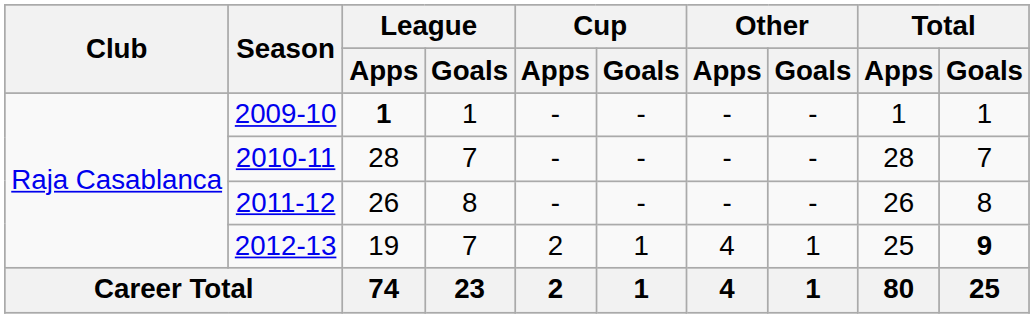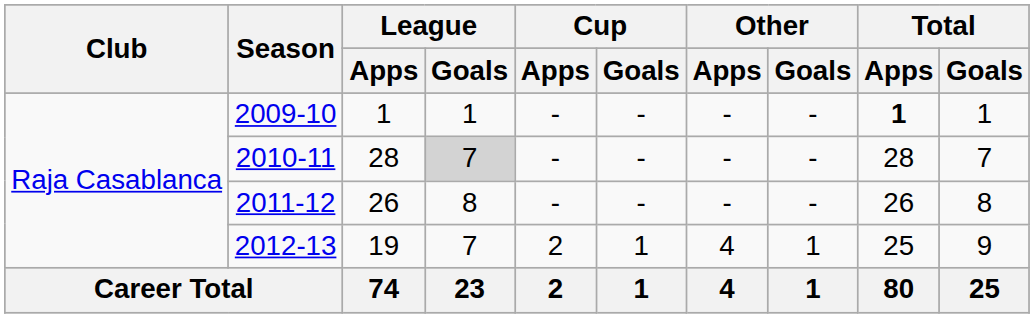(384, 114) bold -> (384, 114) normal
(899, 114) normal -> (899, 114) bold
(470, 158) no background -> (470, 158) lightgrey background
(985, 245) bold -> (985, 245) normal
